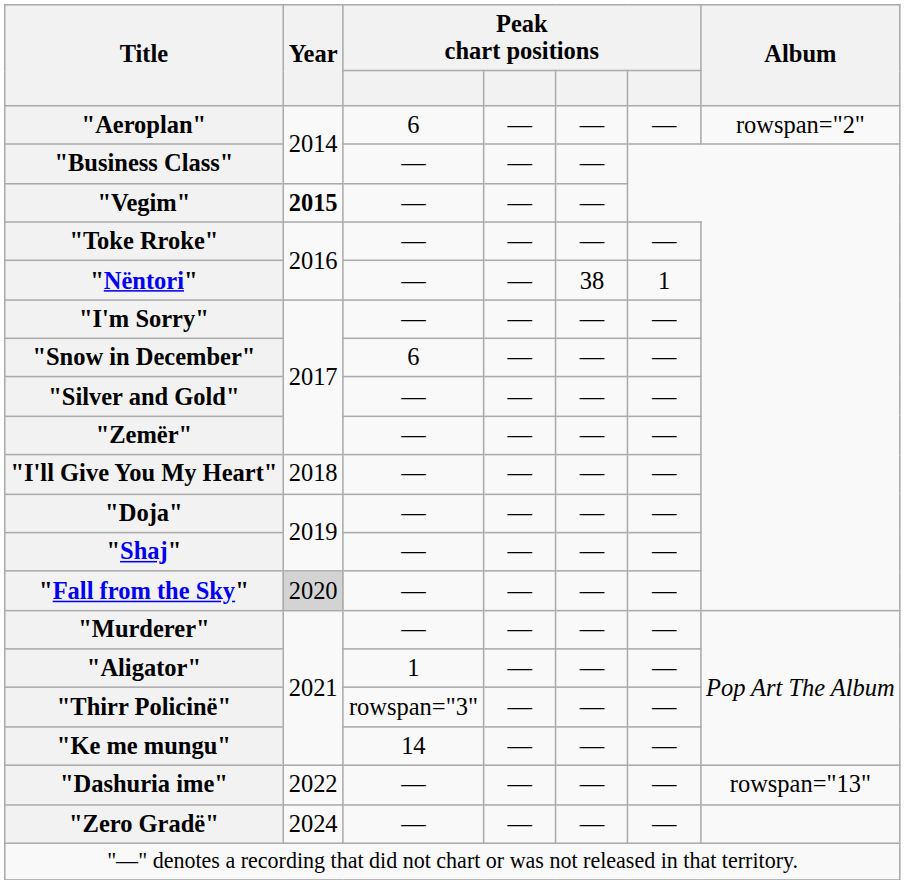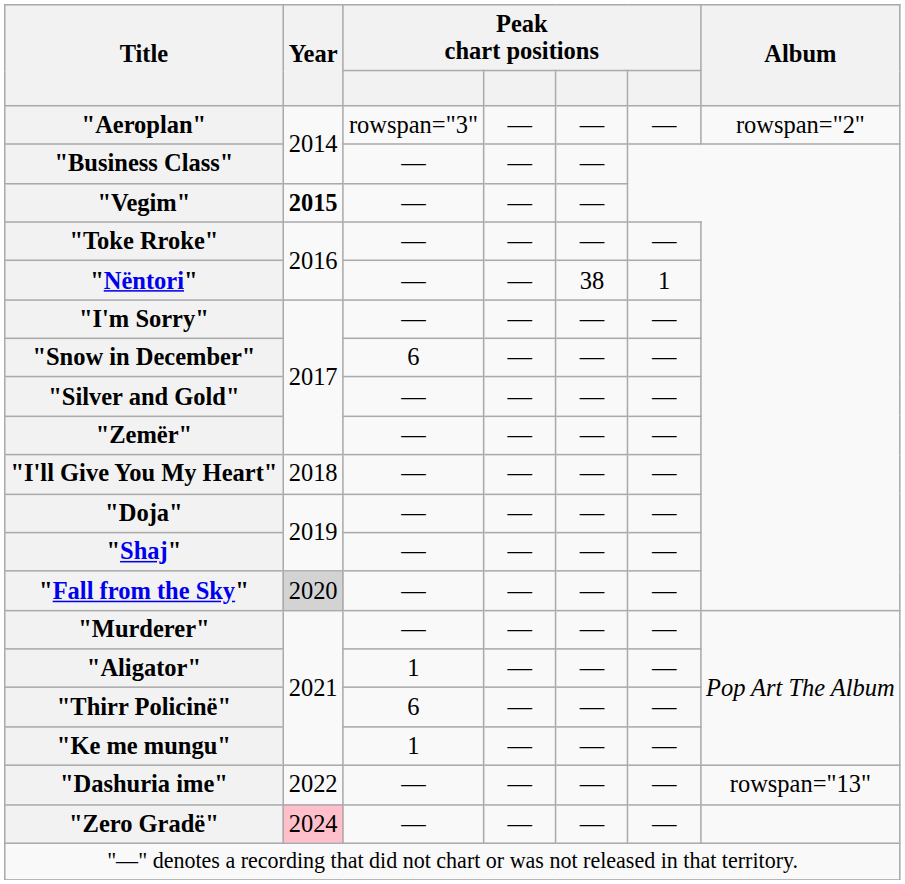(413, 124) 6 -> (413, 124) rowspan="3"
(413, 706) rowspan="3" -> (413, 706) 6
(413, 745) 14 -> (413, 745) 1
(313, 823) no background -> (313, 823) pink background
